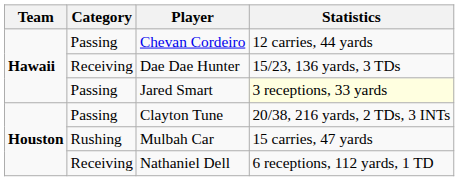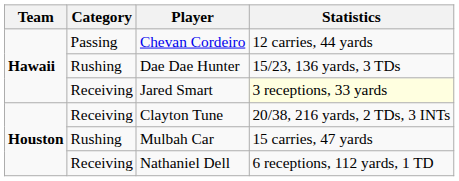(102, 65) Receiving -> (96, 65) Rushing
(94, 90) Passing -> (102, 90) Receiving
(94, 114) Passing -> (102, 114) Receiving
